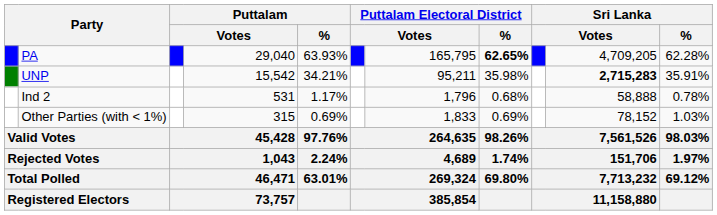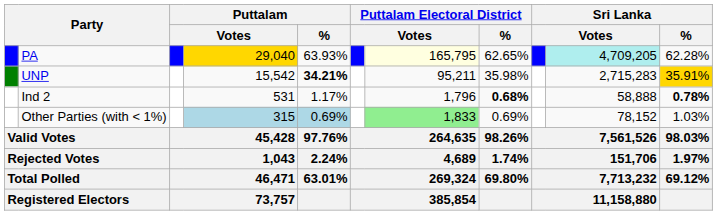(275, 55) no background -> (275, 55) gold background
(452, 55) no background -> (452, 55) lightyellow background
(506, 55) bold -> (506, 55) normal
(628, 55) no background -> (628, 55) paleturquoise background
(326, 76) normal -> (326, 76) bold
(628, 76) bold -> (628, 76) normal
(687, 76) no background -> (687, 76) gold background
(510, 96) normal -> (510, 96) bold
(691, 96) normal -> (691, 96) bold
(284, 117) no background -> (284, 117) lightblue background
(329, 117) no background -> (329, 117) lightblue background
(460, 117) no background -> (460, 117) lightgreen background
